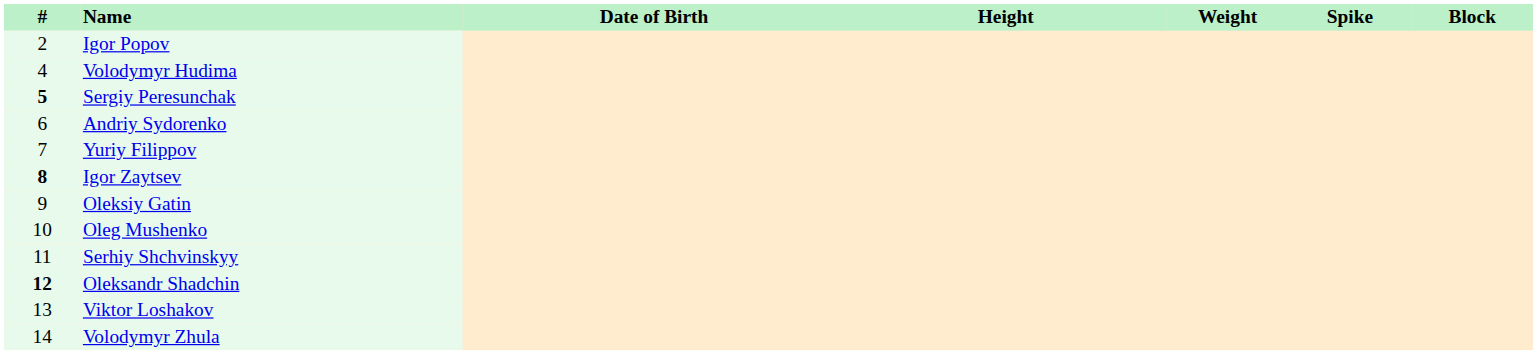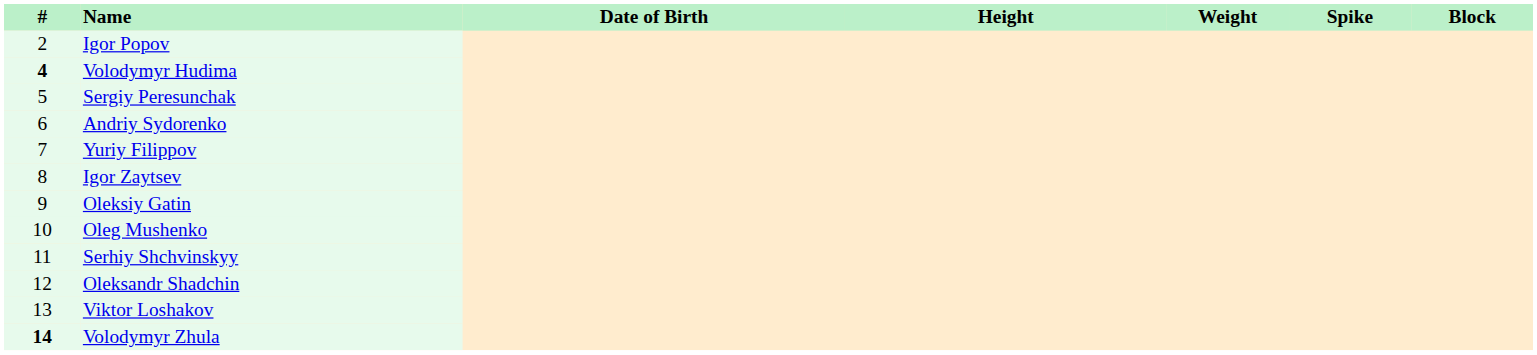(42, 70) normal -> (42, 70) bold
(42, 97) bold -> (42, 97) normal
(42, 176) bold -> (42, 176) normal
(42, 283) bold -> (42, 283) normal
(42, 336) normal -> (42, 336) bold
